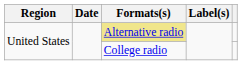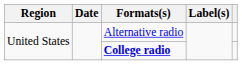(144, 32) khaki background -> (144, 32) no background
(135, 50) normal -> (137, 50) bold
